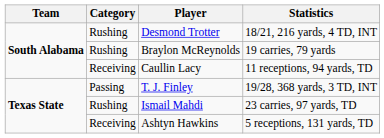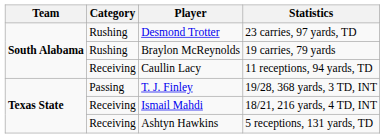(311, 32) 18/21, 216 yards, 4 TD, INT -> (301, 32) 23 carries, 97 yards, TD
(108, 105) Rushing -> (112, 105) Receiving
(301, 105) 23 carries, 97 yards, TD -> (311, 105) 18/21, 216 yards, 4 TD, INT
